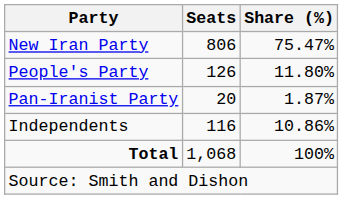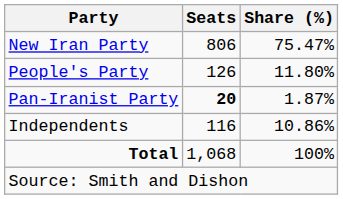(226, 100) normal -> (226, 100) bold
